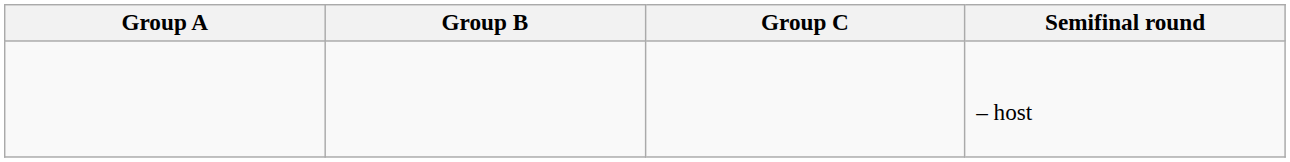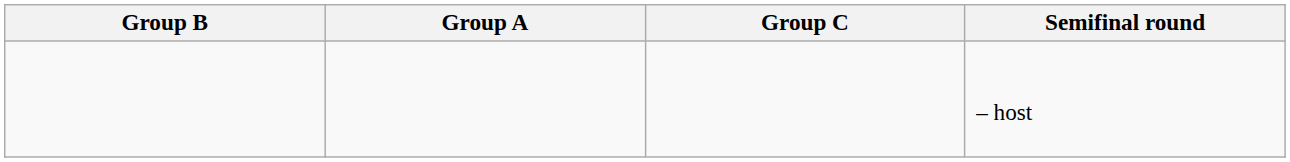columns swapped: (165, 22) <-> (485, 22)
